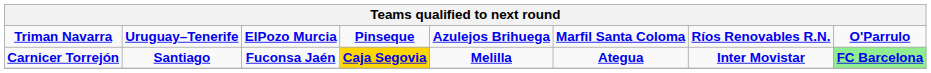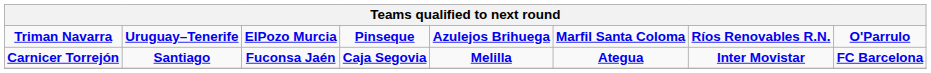(385, 57) gold background -> (385, 57) no background
(880, 57) lightgreen background -> (880, 57) no background
